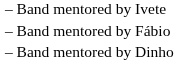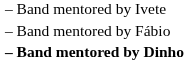(89, 52) normal -> (94, 52) bold
